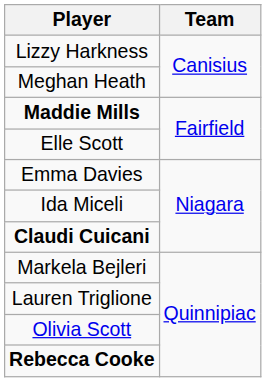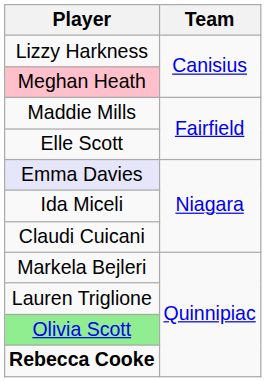(82, 81) no background -> (82, 81) pink background
(82, 112) bold -> (82, 112) normal
(82, 174) no background -> (82, 174) lavender background
(82, 236) bold -> (82, 236) normal
(82, 329) no background -> (82, 329) lightgreen background
